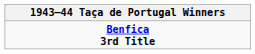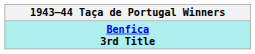(128, 35) no background -> (128, 35) paleturquoise background
